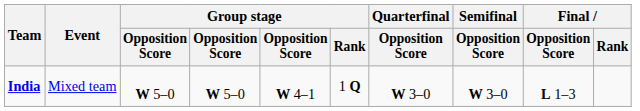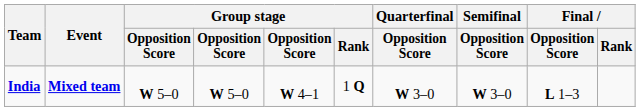(82, 86) normal -> (84, 86) bold
